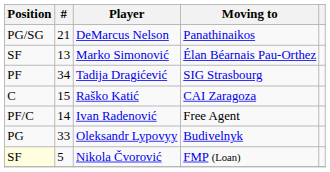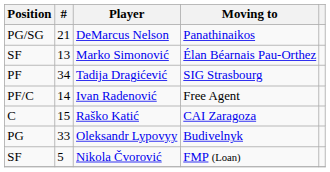rows swapped: (108, 95) <-> (116, 116)
(14, 156) lightyellow background -> (14, 156) no background
